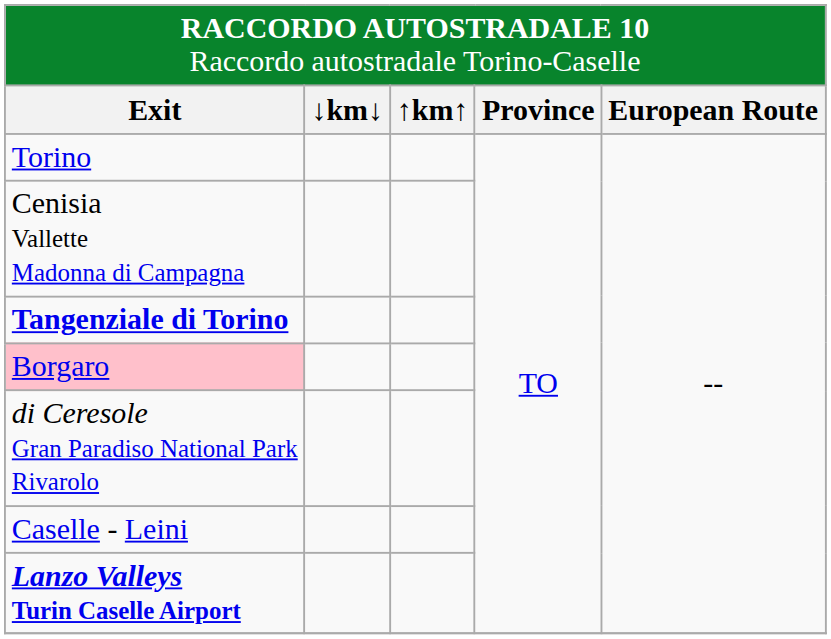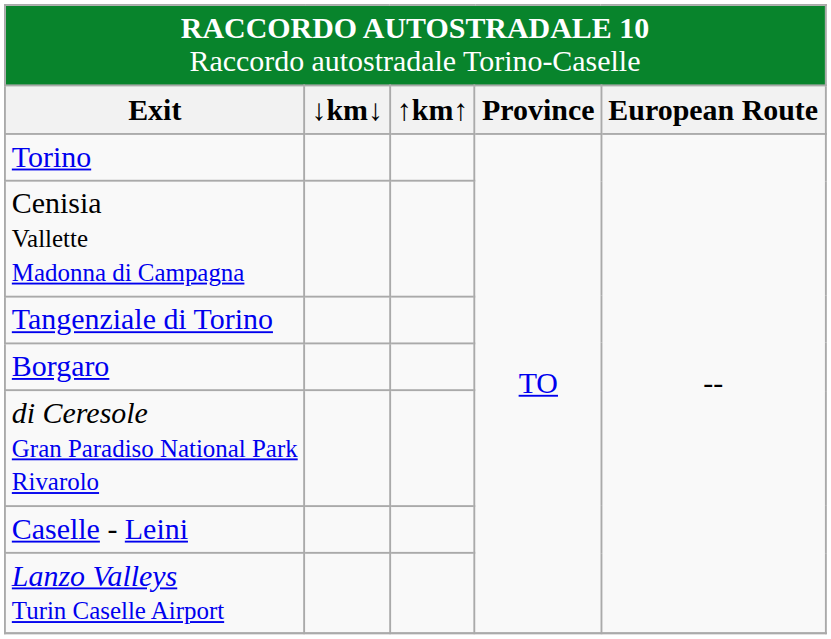(150, 319) bold -> (142, 319) normal
(61, 366) pink background -> (61, 366) no background
(126, 592) bold -> (118, 592) normal
